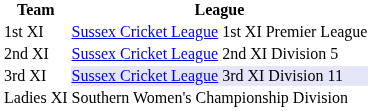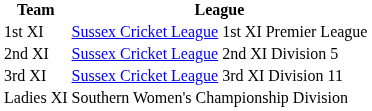(207, 76) lavender background -> (207, 76) no background
